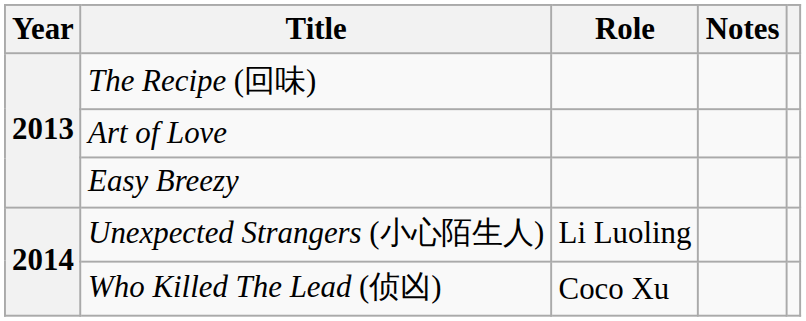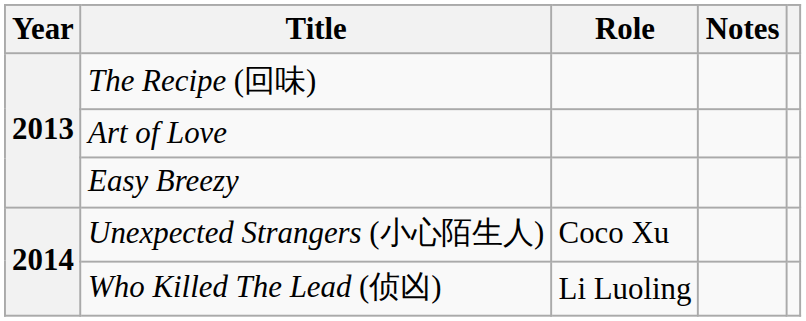(625, 233) Li Luoling -> (614, 233) Coco Xu
(614, 288) Coco Xu -> (625, 288) Li Luoling
